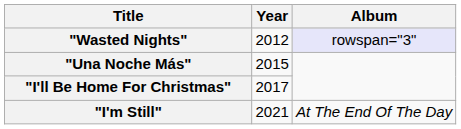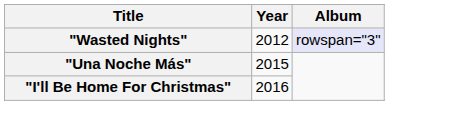(272, 87) 2017 -> (272, 87) 2016
- row: (128, 111)
